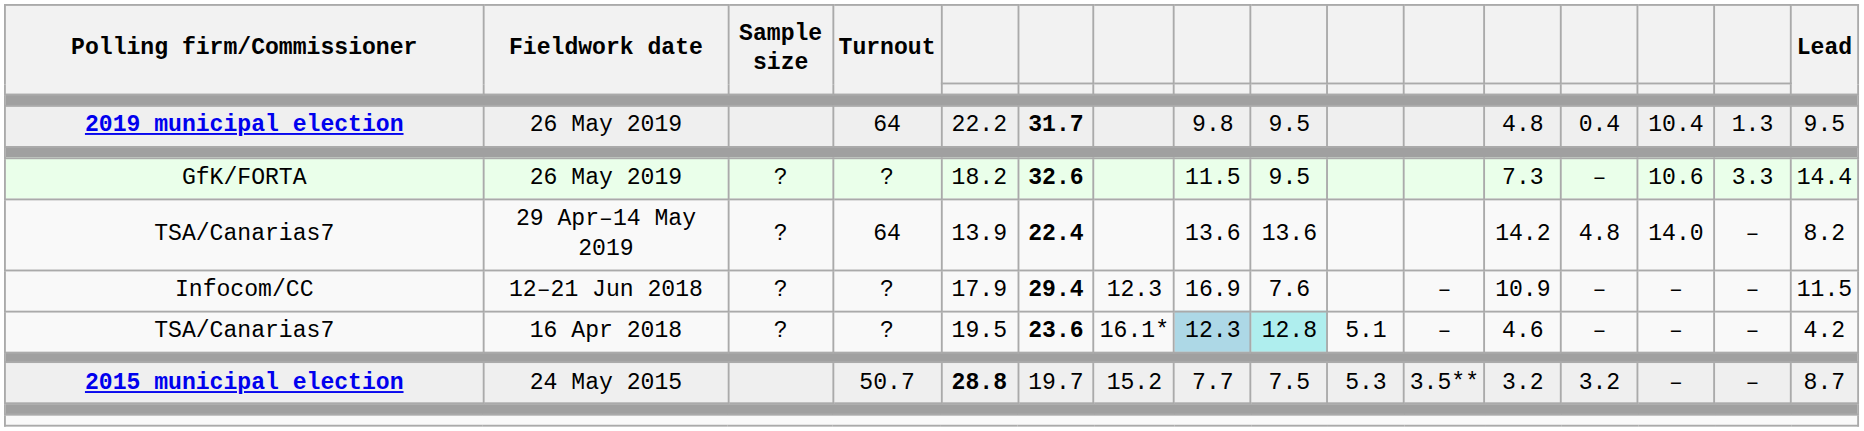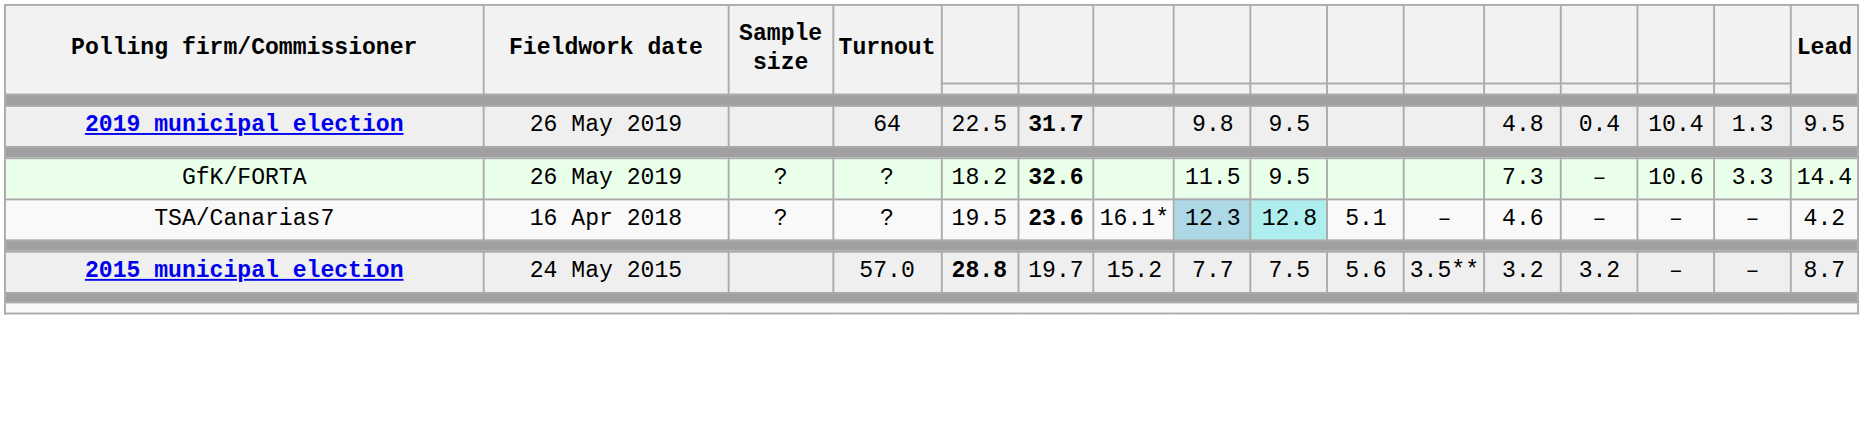(979, 127) 22.2 -> (979, 127) 22.5
- row: (244, 235)
- row: (244, 291)
(887, 384) 50.7 -> (887, 272) 57.0
(1366, 384) 5.3 -> (1366, 272) 5.6
